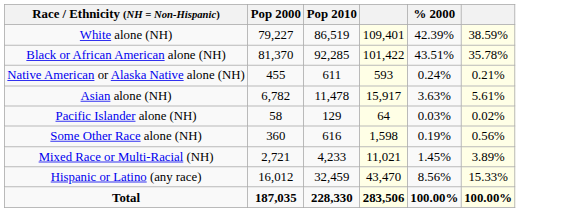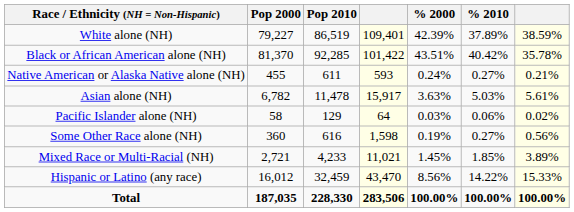+ column: (488, 14)
